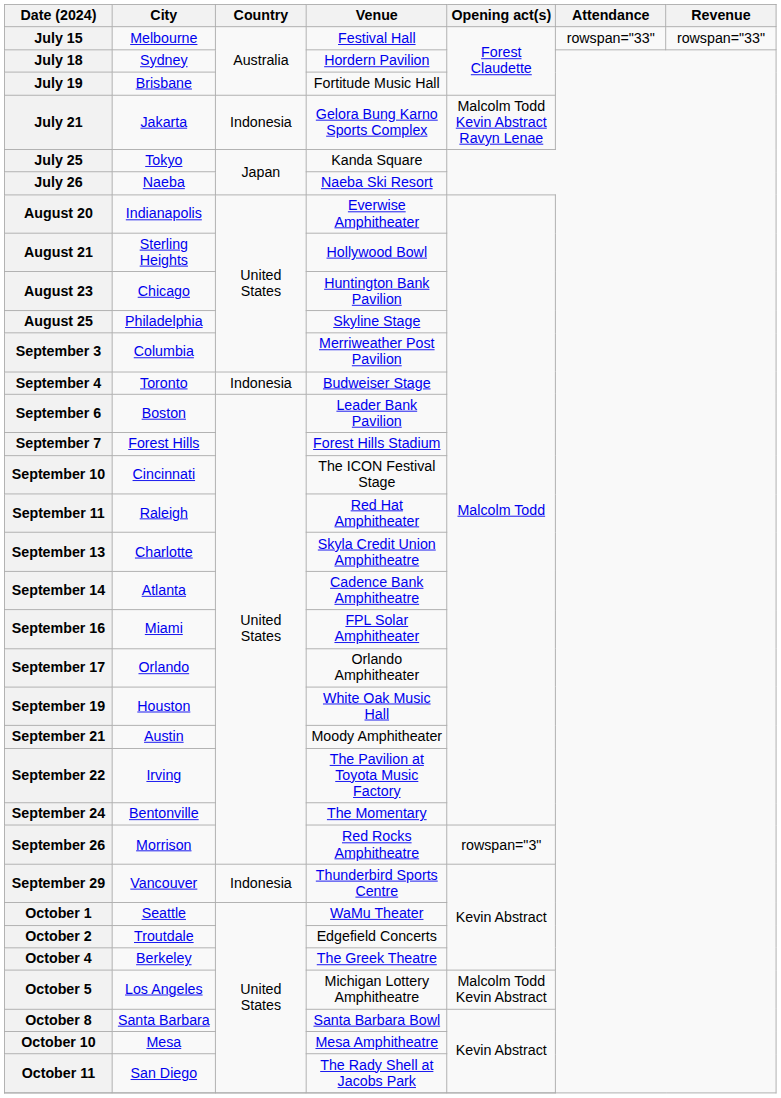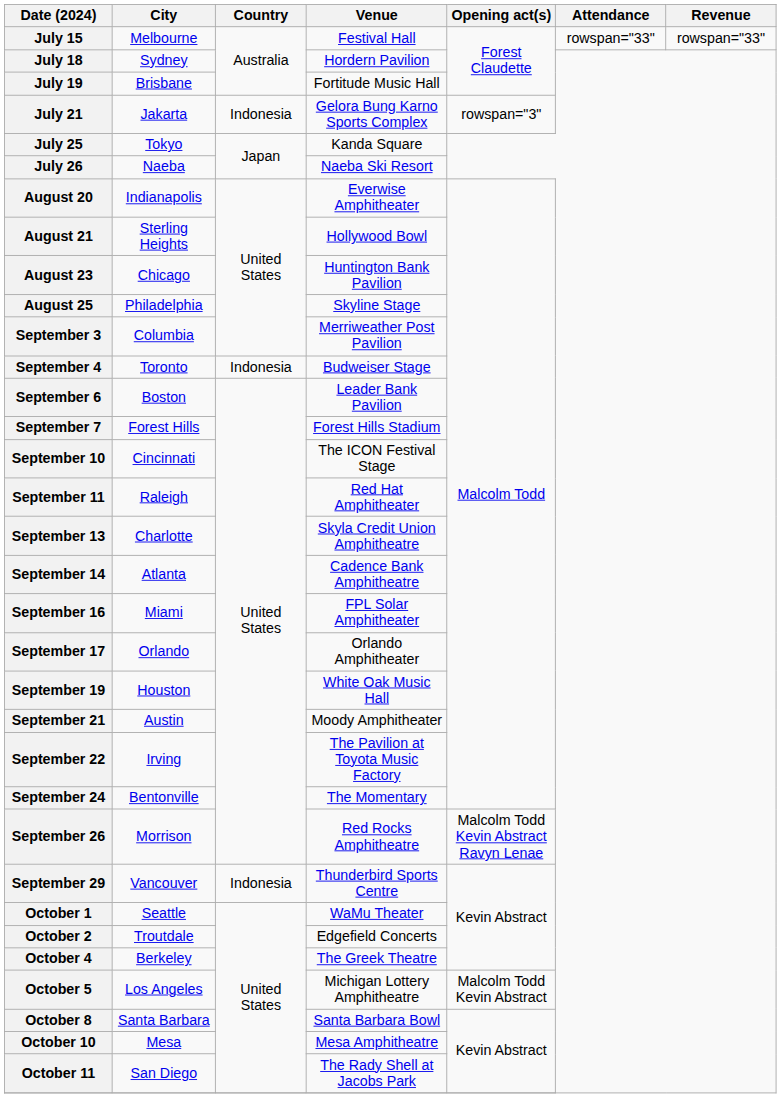(501, 122) Malcolm Todd Kevin Abstract Ravyn Lenae -> (501, 114) rowspan="3"
(501, 844) rowspan="3" -> (501, 836) Malcolm Todd Kevin Abstract Ravyn Lenae
